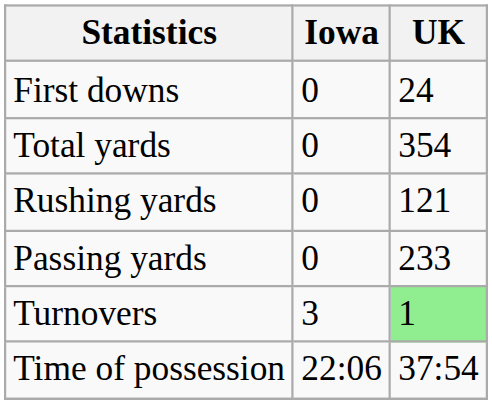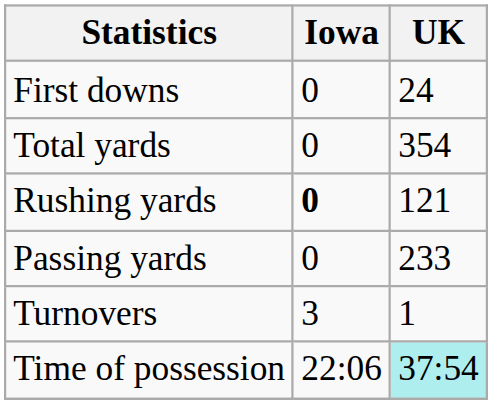(310, 201) normal -> (310, 201) bold
(407, 313) lightgreen background -> (407, 313) no background
(438, 369) no background -> (438, 369) paleturquoise background
